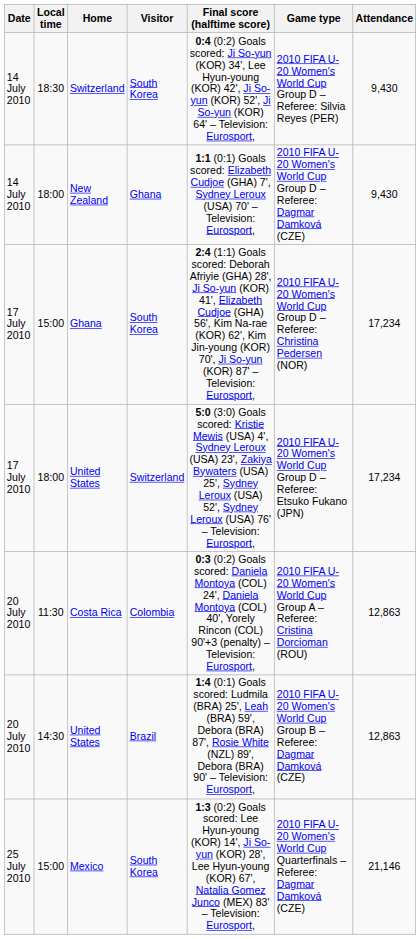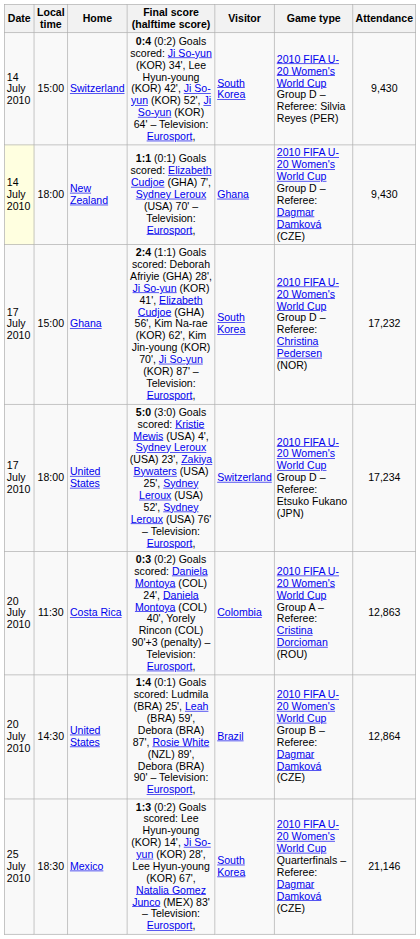columns swapped: (231, 18) <-> (157, 18)
(51, 89) 18:30 -> (51, 89) 15:00
(19, 194) no background -> (19, 194) lightyellow background
(384, 324) 17,234 -> (384, 324) 17,232
(384, 737) 12,863 -> (384, 737) 12,864
(51, 866) 15:00 -> (51, 866) 18:30
